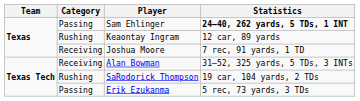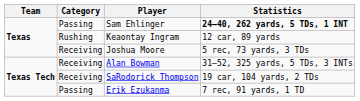(253, 50) 7 rec, 91 yards, 1 TD -> (256, 50) 5 rec, 73 yards, 3 TDs
(76, 77) Rushing -> (81, 77) Receiving
(256, 90) 5 rec, 73 yards, 3 TDs -> (253, 90) 7 rec, 91 yards, 1 TD
